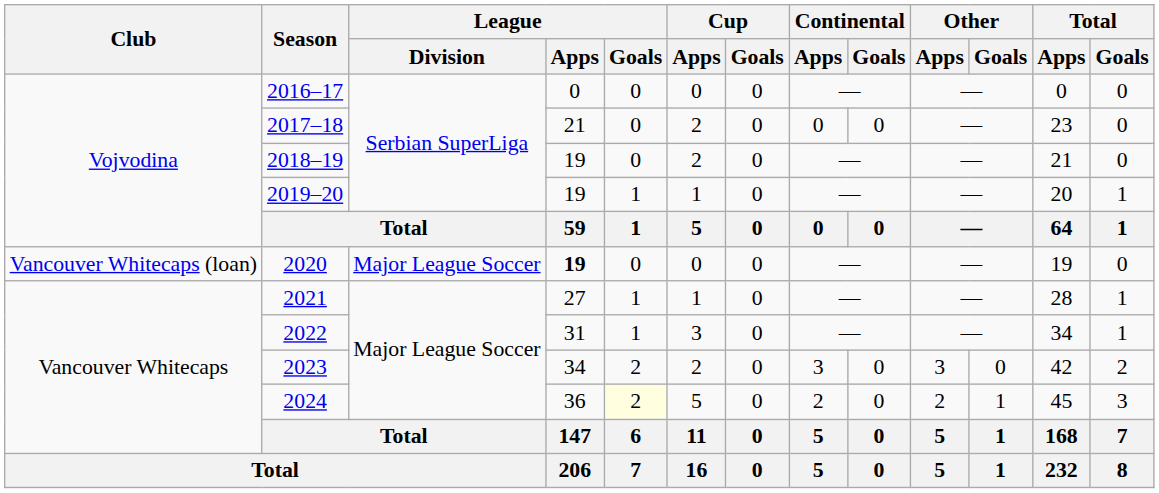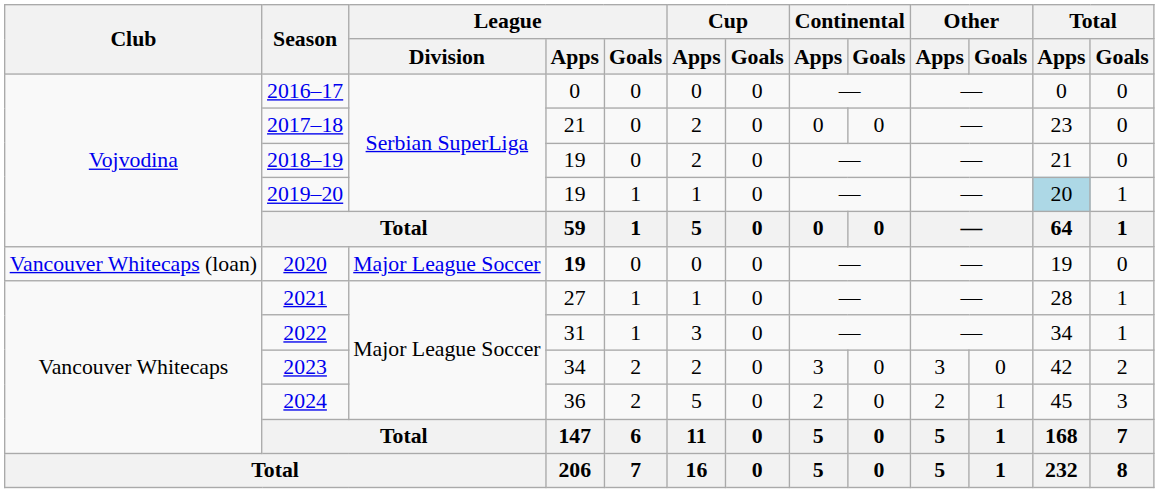(1061, 194) no background -> (1061, 194) lightblue background
(636, 401) lightyellow background -> (636, 401) no background
